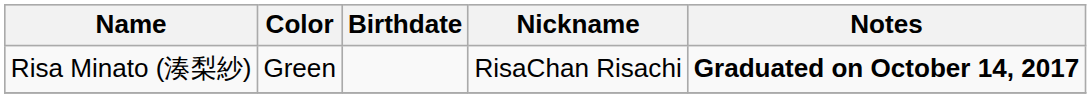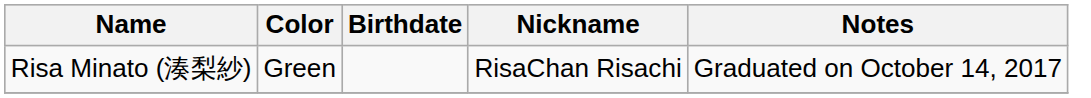(886, 68) bold -> (878, 68) normal
